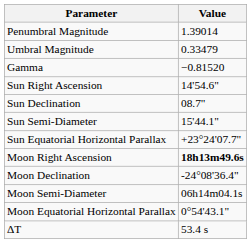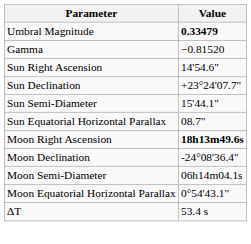- row: (58, 31)
(199, 49) normal -> (199, 31) bold
(193, 103) 08.7" -> (211, 85) +23°24'07.7"
(211, 139) +23°24'07.7" -> (193, 121) 08.7"
